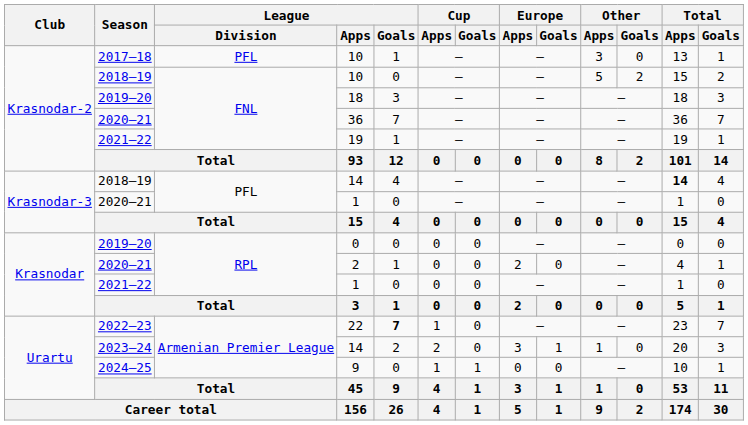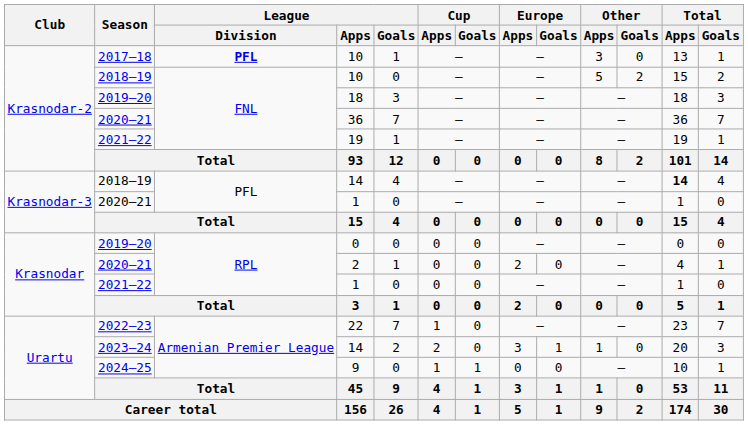(246, 56) normal -> (246, 56) bold
(396, 326) bold -> (396, 326) normal
